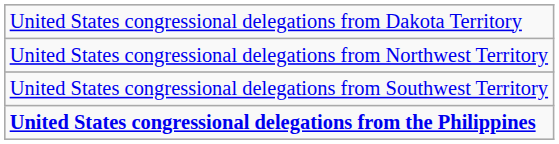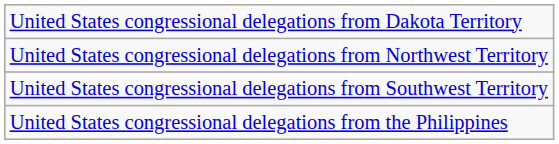(273, 122) bold -> (259, 122) normal
